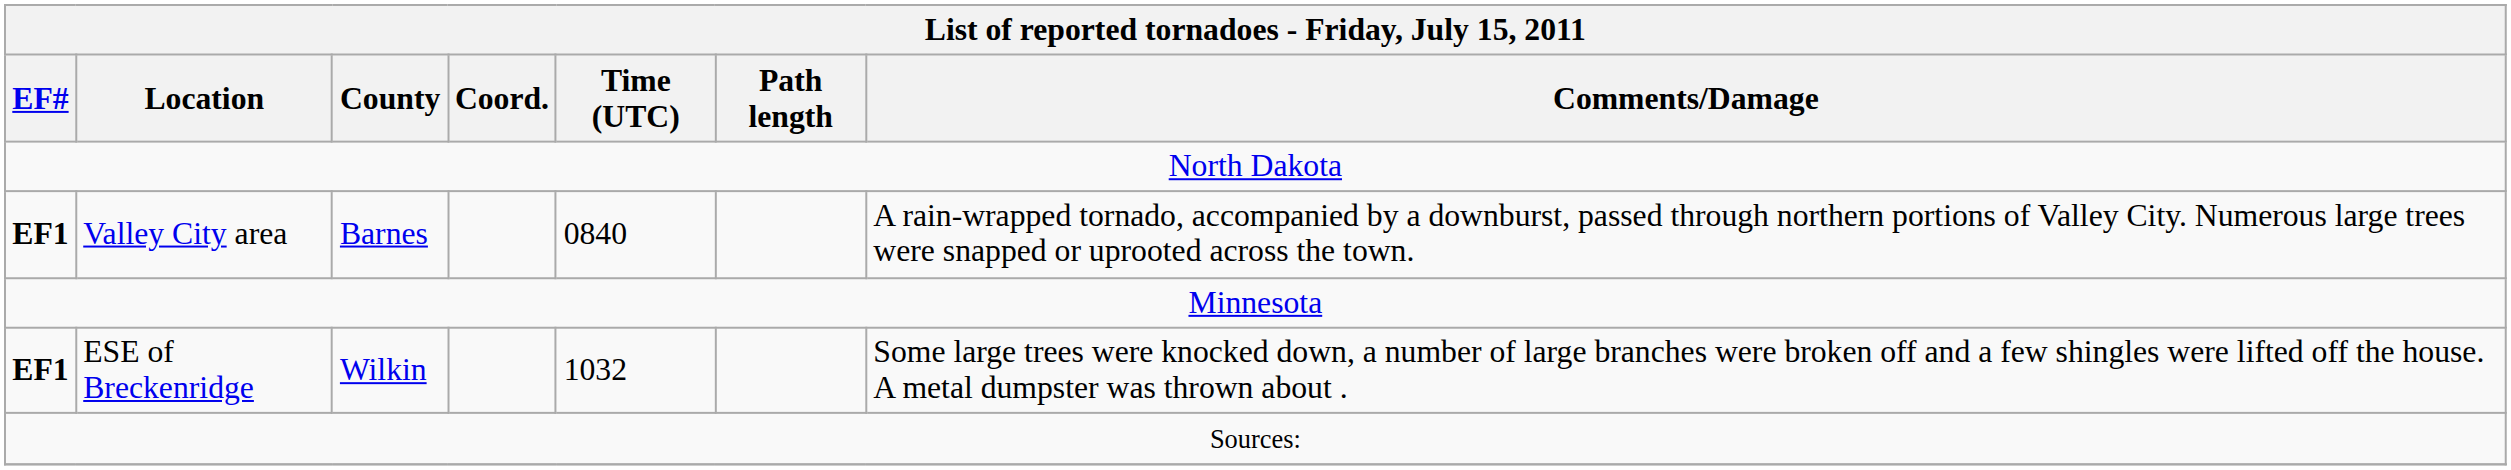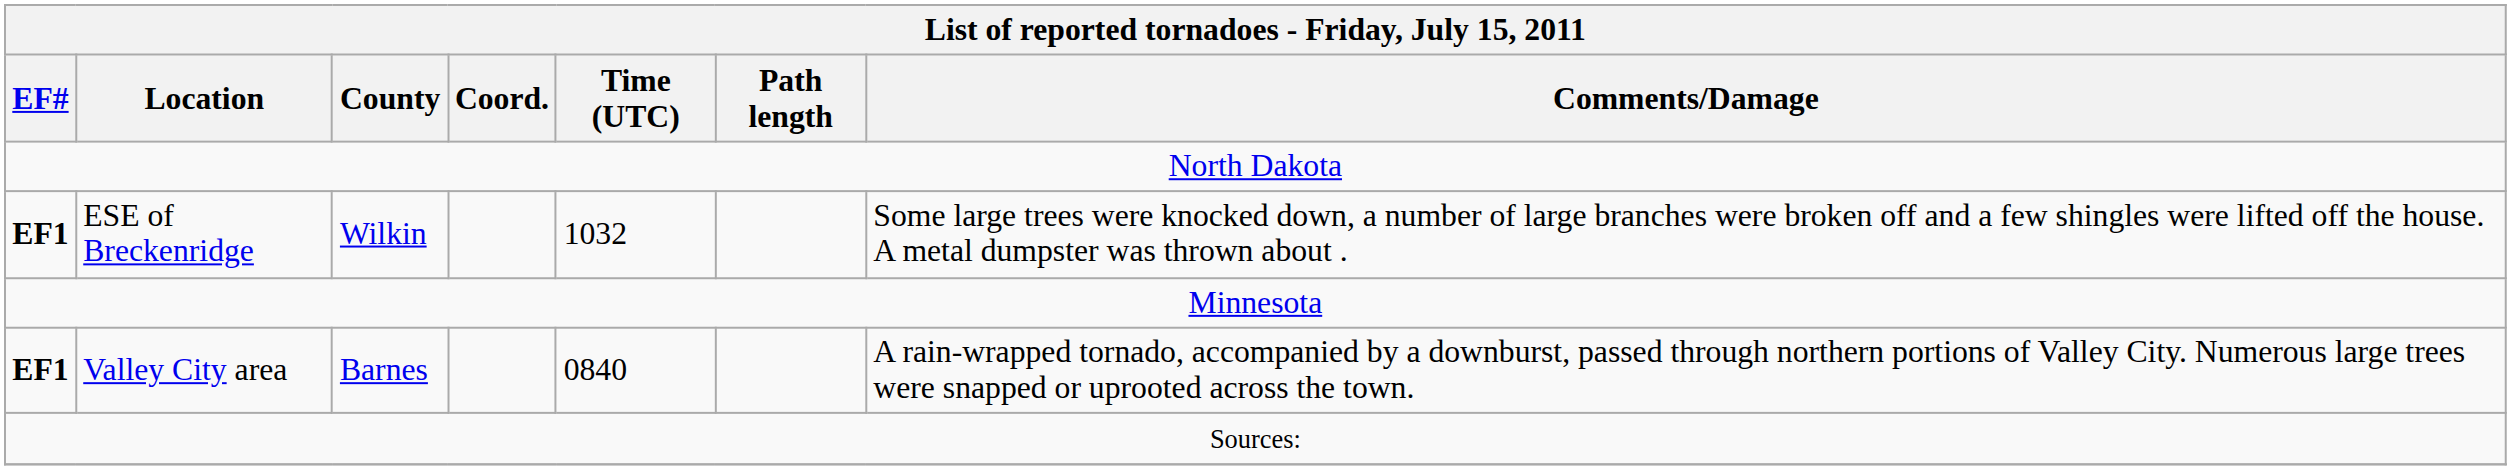rows swapped: (185, 233) <-> (169, 369)
